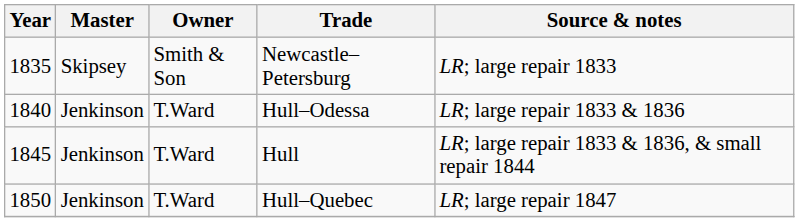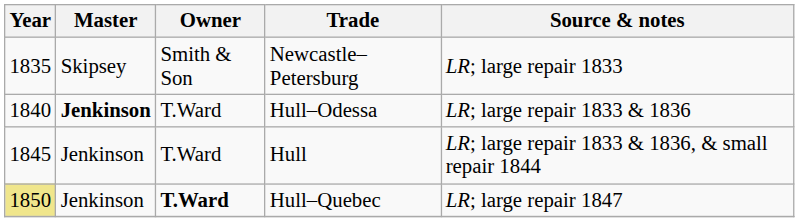(102, 110) normal -> (106, 110) bold
(30, 199) no background -> (30, 199) khaki background
(184, 199) normal -> (195, 199) bold
